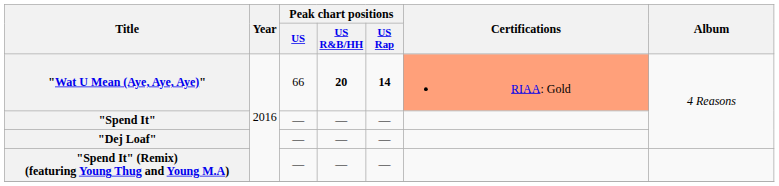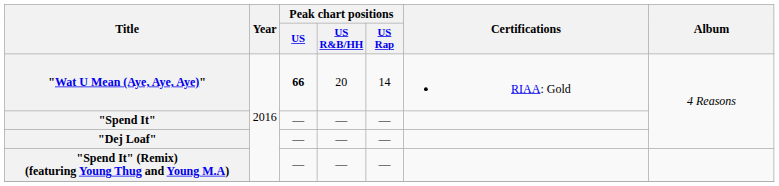(298, 82) normal -> (298, 82) bold
(341, 82) bold -> (341, 82) normal
(384, 82) bold -> (384, 82) normal
(526, 89) lightsalmon background -> (526, 89) no background
